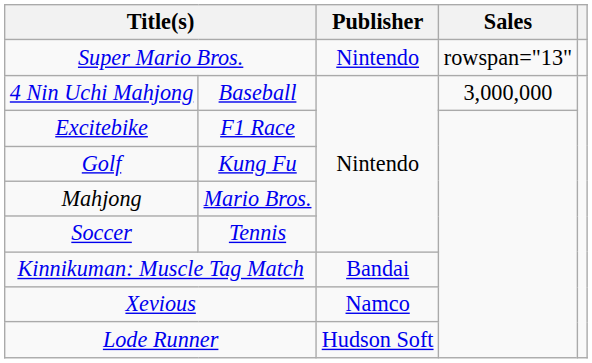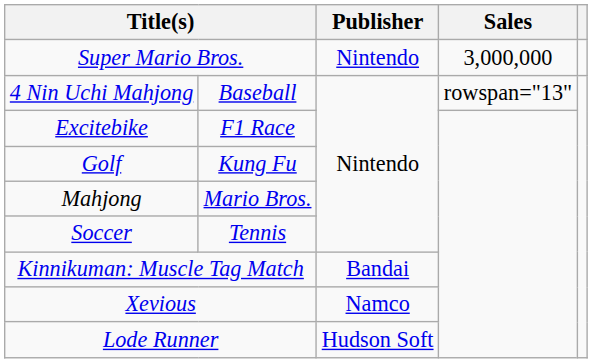(508, 57) rowspan="13" -> (508, 57) 3,000,000
(508, 92) 3,000,000 -> (508, 92) rowspan="13"
